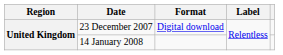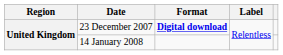(190, 27) normal -> (192, 27) bold
